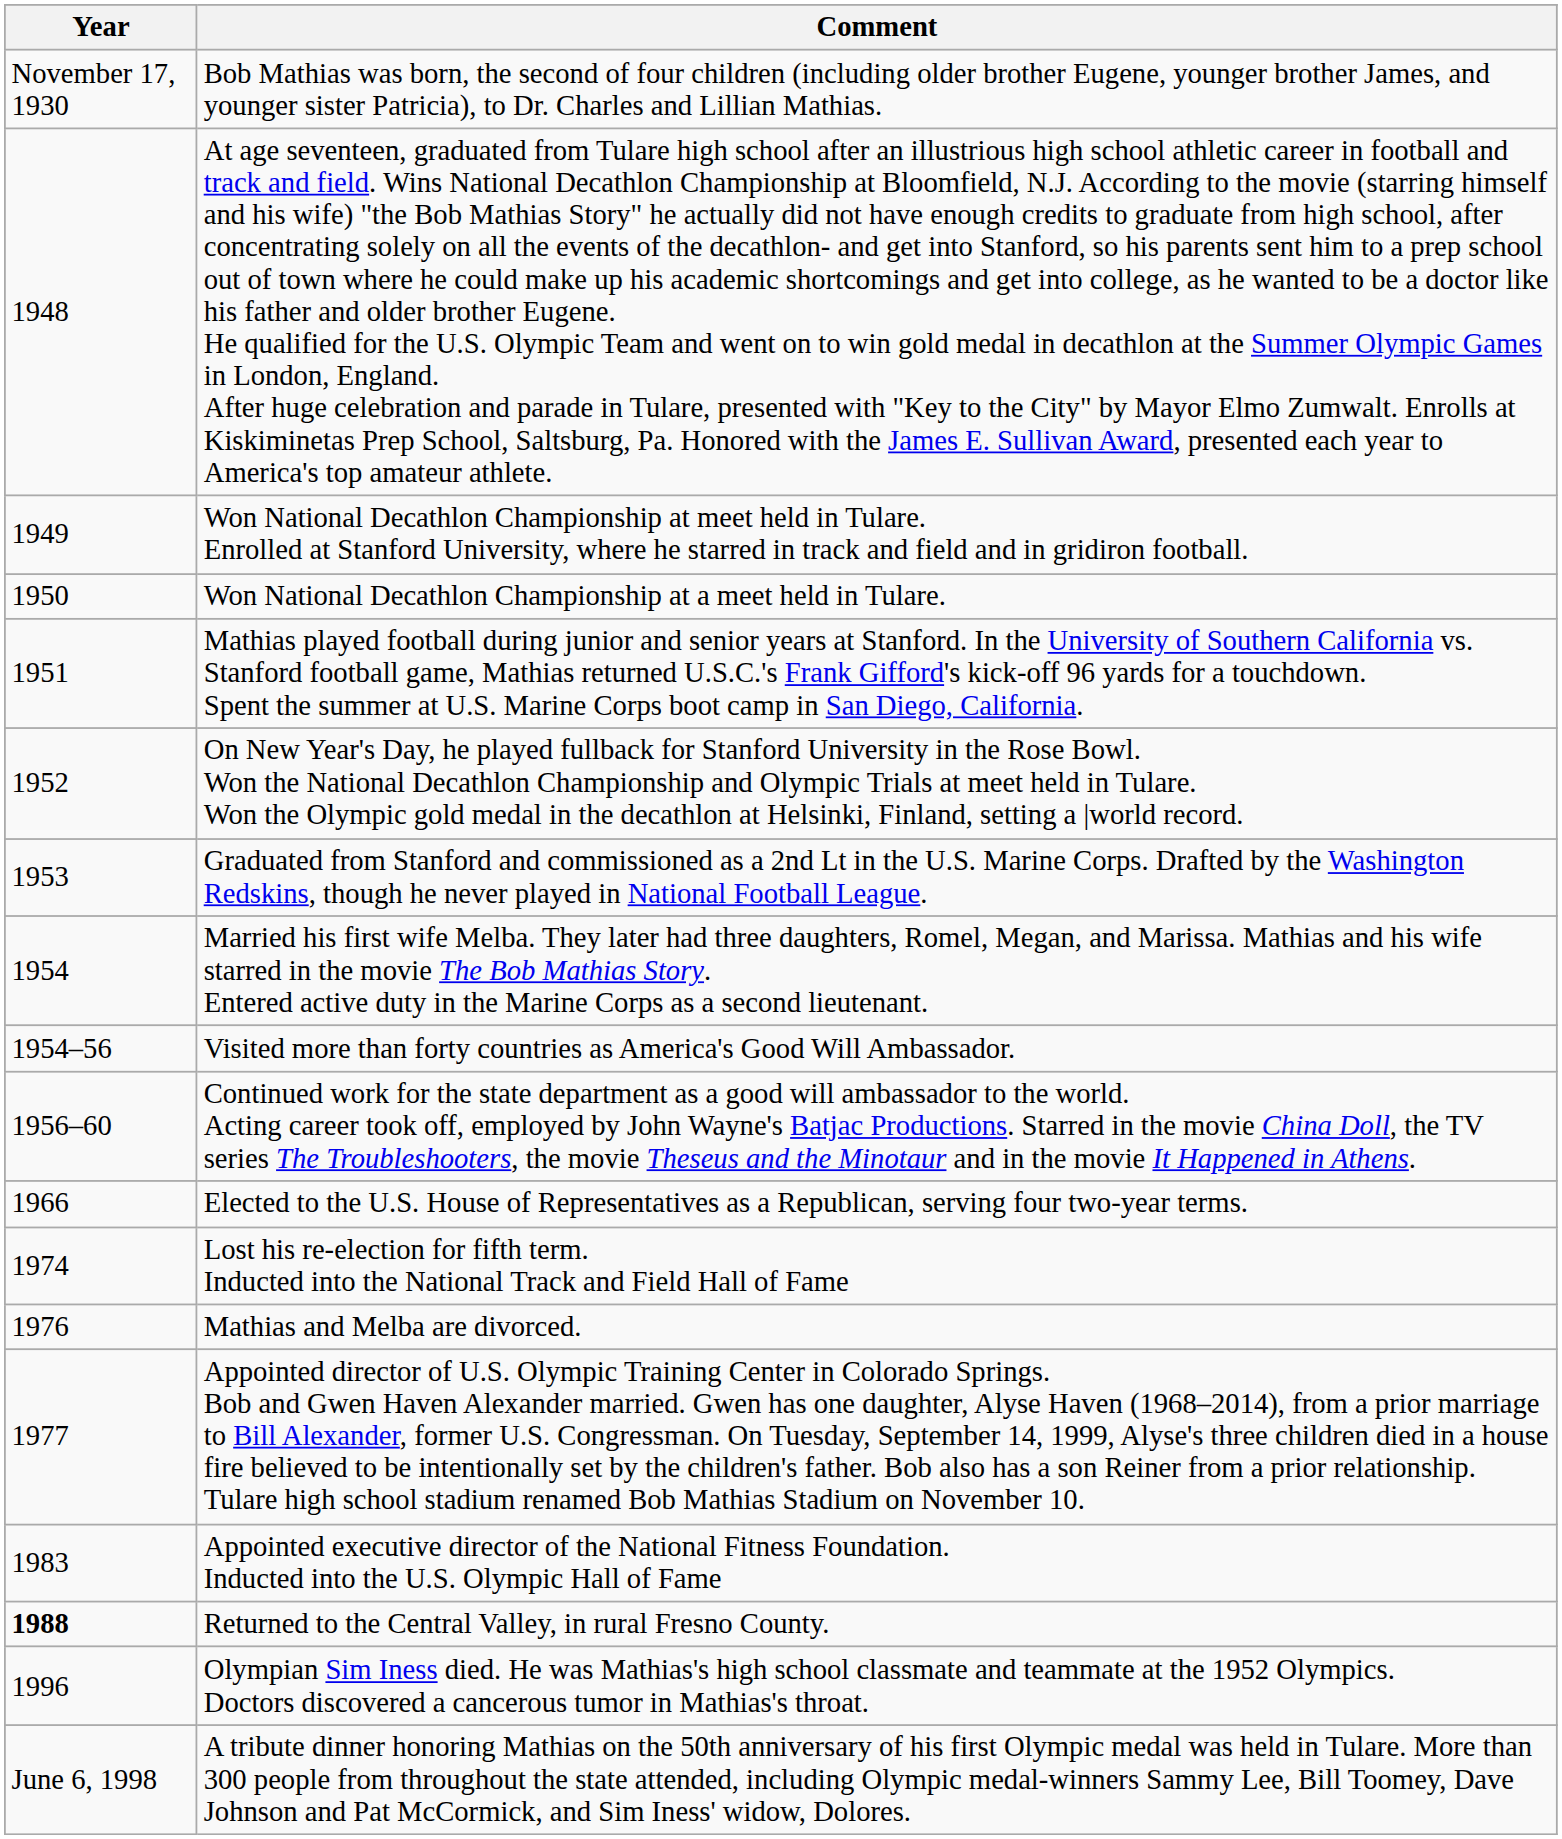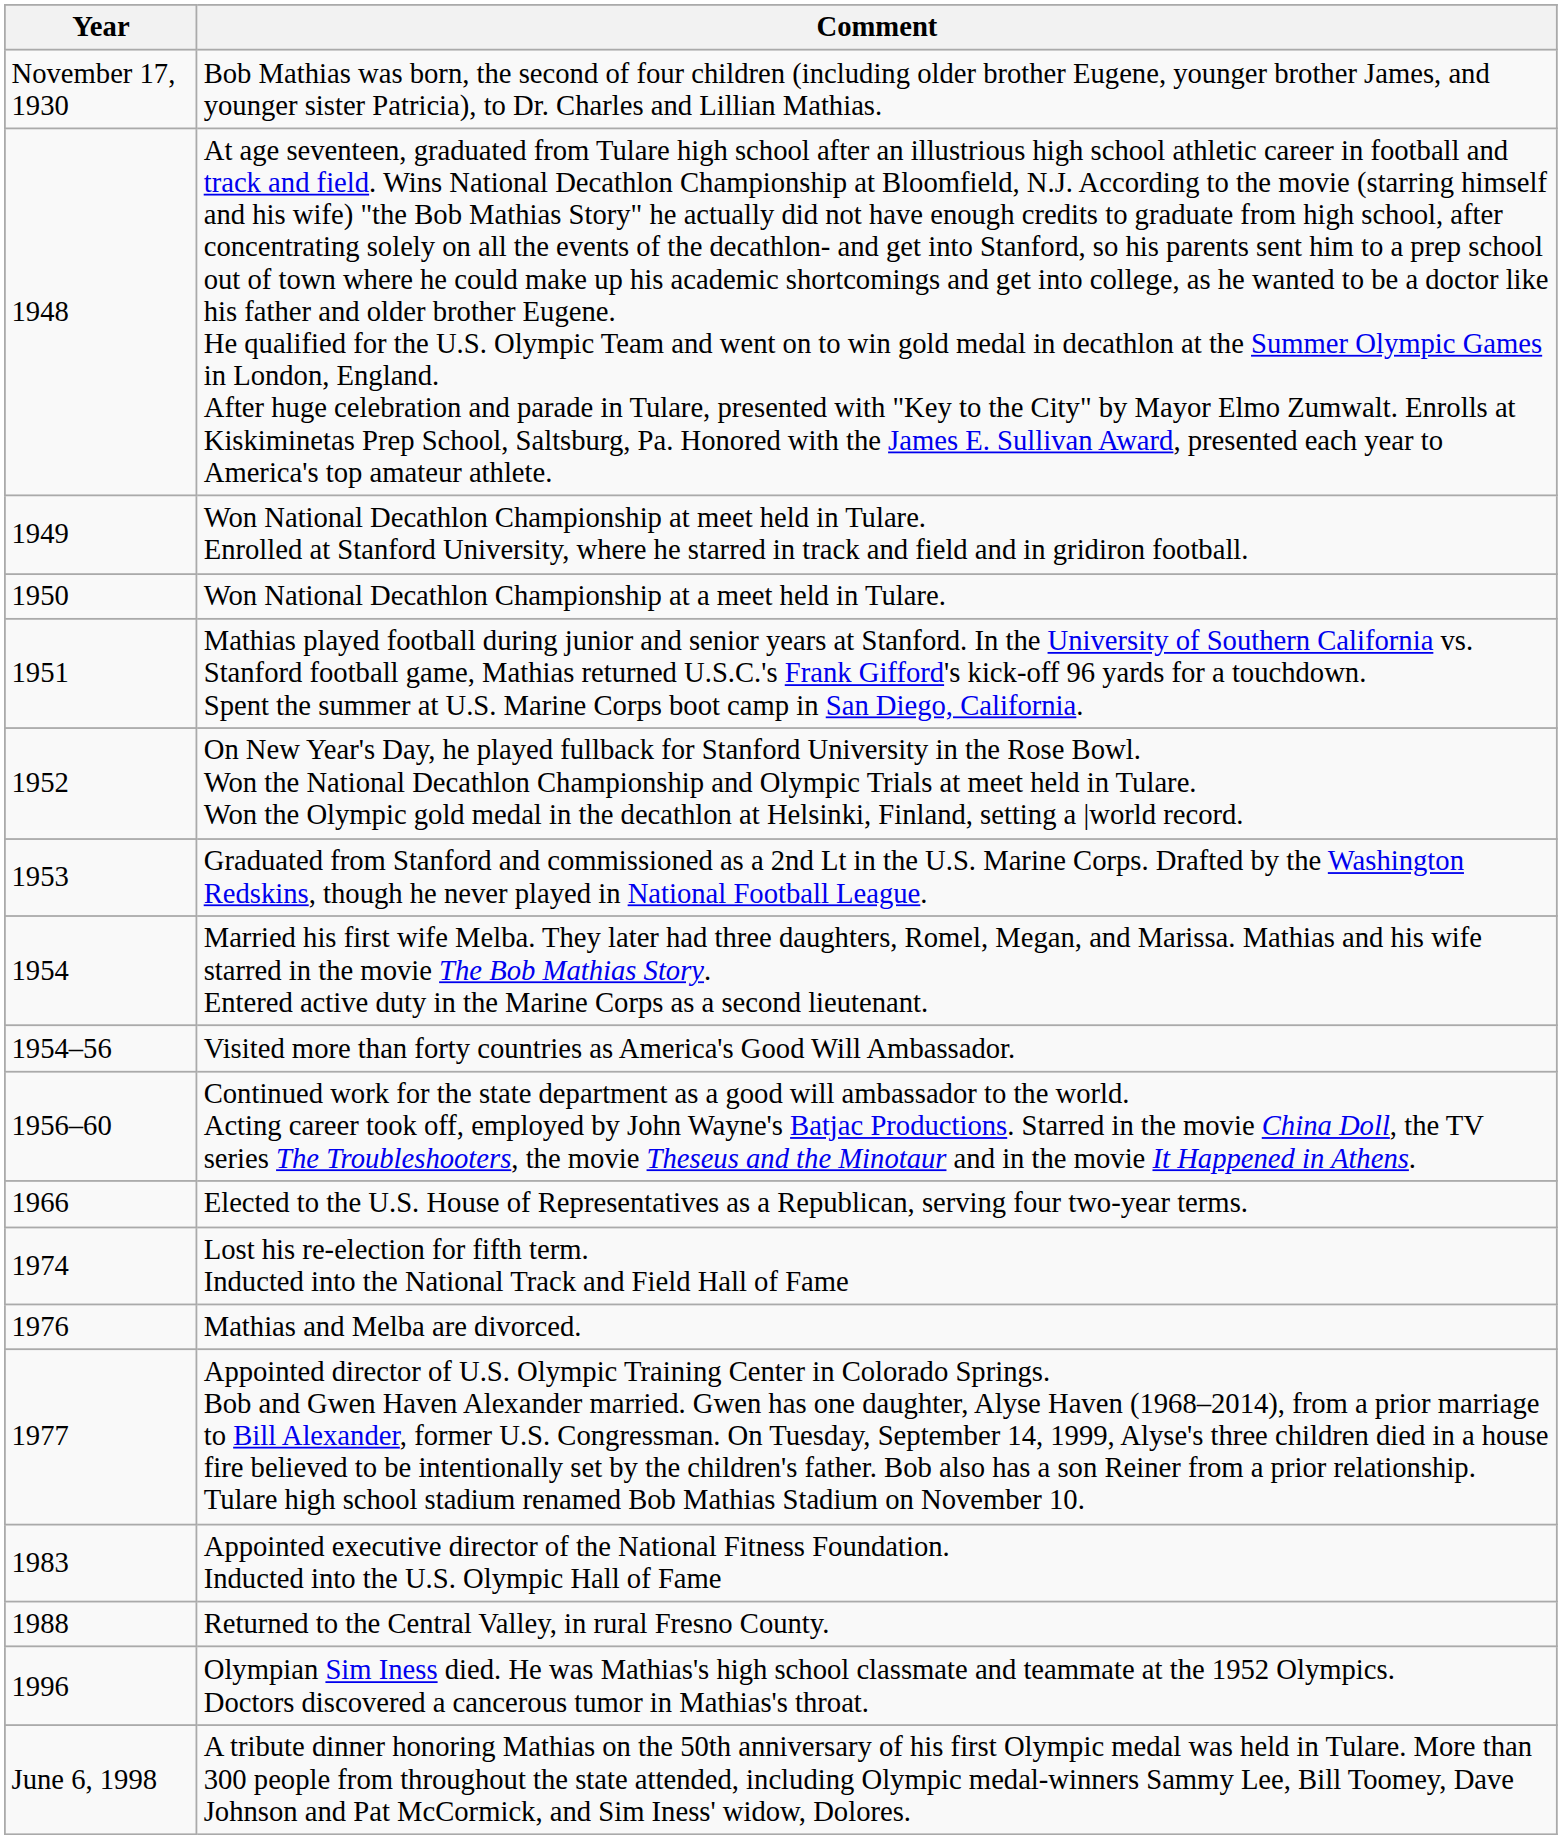(40, 1623) bold -> (40, 1623) normal
